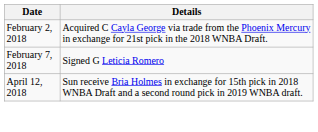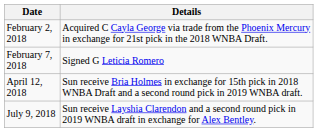+ row: (31, 114)
